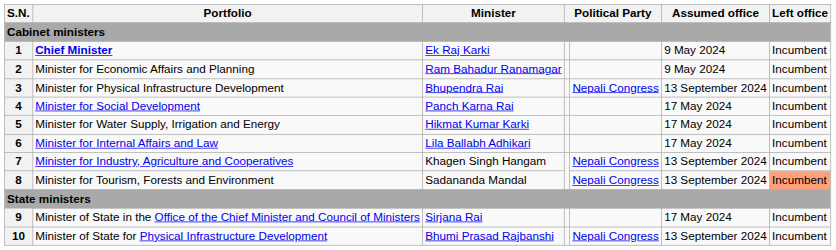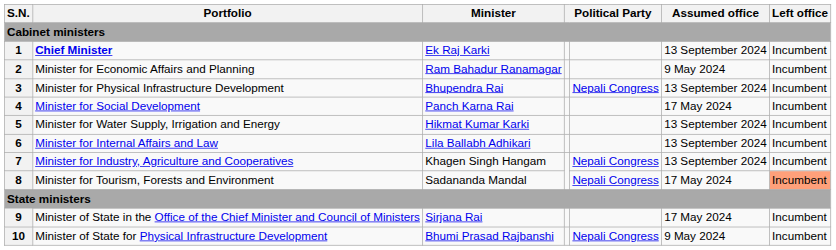(695, 50) 9 May 2024 -> (715, 50) 13 September 2024
(698, 124) 17 May 2024 -> (715, 124) 13 September 2024
(698, 143) 17 May 2024 -> (715, 143) 13 September 2024
(715, 180) 13 September 2024 -> (698, 180) 17 May 2024
(715, 236) 13 September 2024 -> (695, 236) 9 May 2024
